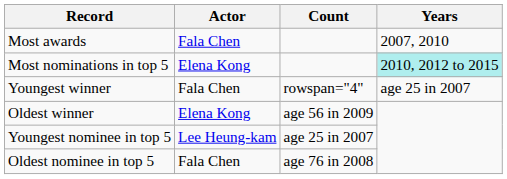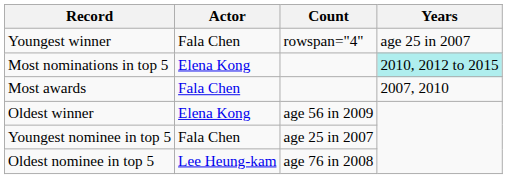rows swapped: (47, 40) <-> (59, 88)
(227, 137) Lee Heung-kam -> (209, 137) Fala Chen
(209, 161) Fala Chen -> (227, 161) Lee Heung-kam
